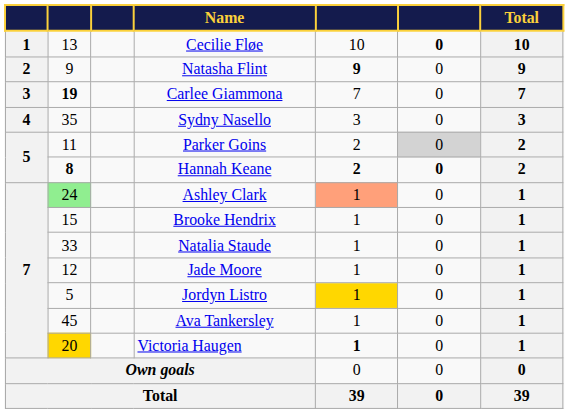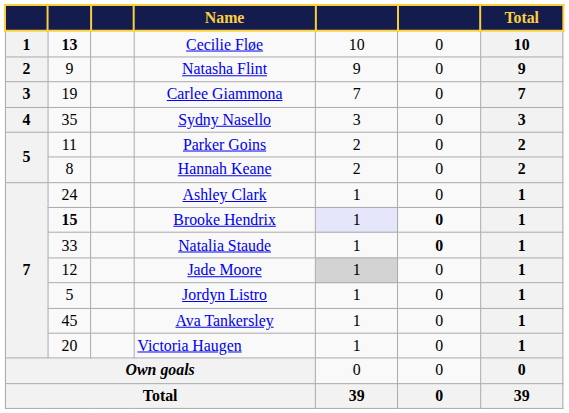(69, 44) normal -> (69, 44) bold
(439, 44) bold -> (439, 44) normal
(357, 69) bold -> (357, 69) normal
(69, 94) bold -> (69, 94) normal
(439, 144) lightgrey background -> (439, 144) no background
(69, 169) bold -> (69, 169) normal
(357, 169) bold -> (357, 169) normal
(439, 169) bold -> (439, 169) normal
(69, 194) lightgreen background -> (69, 194) no background
(357, 194) lightsalmon background -> (357, 194) no background
(69, 220) normal -> (69, 220) bold
(357, 220) no background -> (357, 220) lavender background
(439, 220) normal -> (439, 220) bold
(439, 245) normal -> (439, 245) bold
(357, 270) no background -> (357, 270) lightgrey background
(357, 295) gold background -> (357, 295) no background
(69, 345) gold background -> (69, 345) no background
(357, 345) bold -> (357, 345) normal
